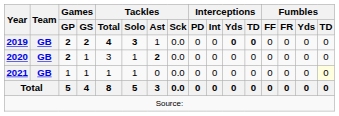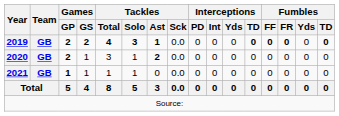(157, 42) normal -> (157, 42) bold
(234, 42) bold -> (234, 42) normal
(270, 42) normal -> (270, 42) bold
(287, 42) normal -> (287, 42) bold
(326, 42) normal -> (326, 42) bold
(68, 73) normal -> (68, 73) bold
(326, 73) lightyellow background -> (326, 73) no background
